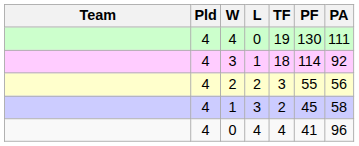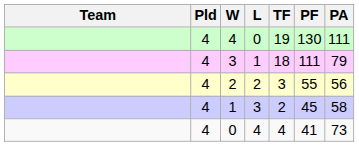(309, 61) 114 -> (309, 61) 111
(339, 61) 92 -> (339, 61) 79
(339, 130) 96 -> (339, 130) 73
